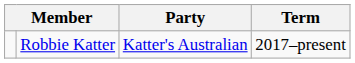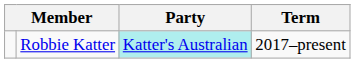(185, 44) no background -> (185, 44) paleturquoise background
